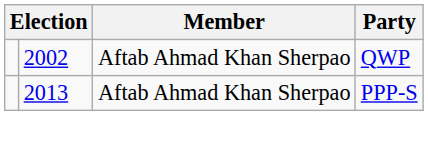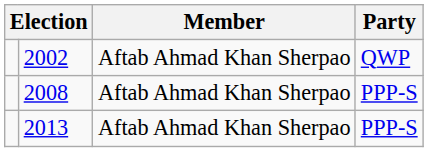+ row: (46, 92)
